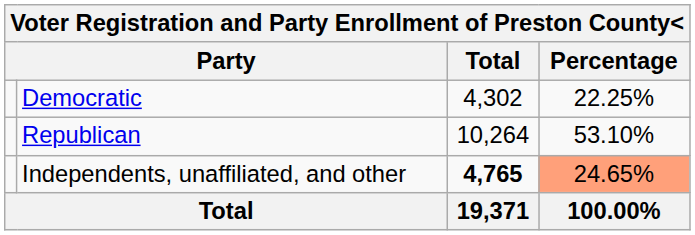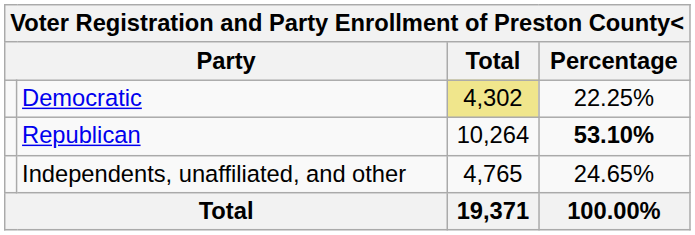(493, 98) no background -> (493, 98) khaki background
(614, 135) normal -> (614, 135) bold
(493, 173) bold -> (493, 173) normal
(614, 173) lightsalmon background -> (614, 173) no background
